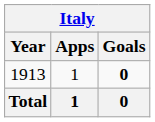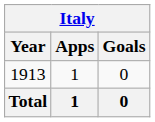(124, 74) bold -> (124, 74) normal
